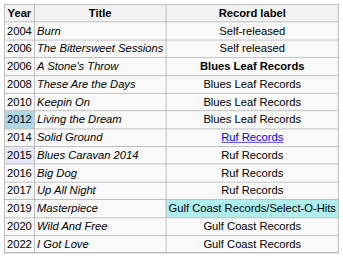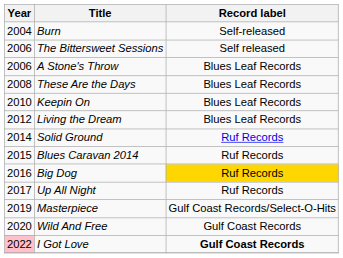(252, 66) bold -> (252, 66) normal
(19, 119) lightblue background -> (19, 119) no background
(19, 155) lavender background -> (19, 155) no background
(252, 173) no background -> (252, 173) gold background
(252, 208) paleturquoise background -> (252, 208) no background
(19, 244) no background -> (19, 244) pink background
(252, 244) normal -> (252, 244) bold
